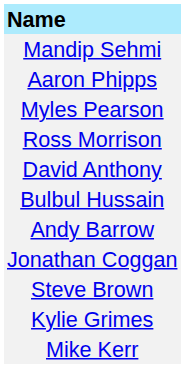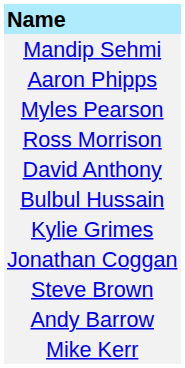(92, 229) Andy Barrow -> (92, 229) Kylie Grimes
(92, 319) Kylie Grimes -> (92, 319) Andy Barrow
